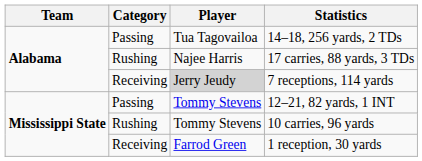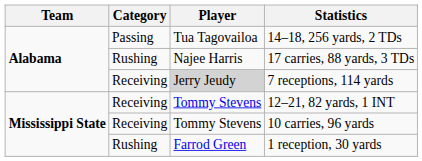(133, 102) Passing -> (140, 102) Receiving
(135, 123) Rushing -> (140, 123) Receiving
(140, 145) Receiving -> (135, 145) Rushing
